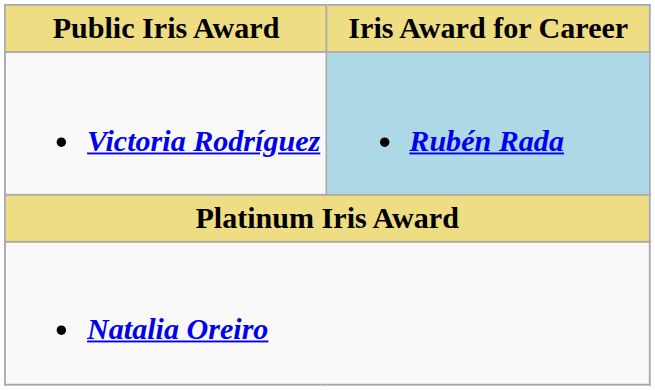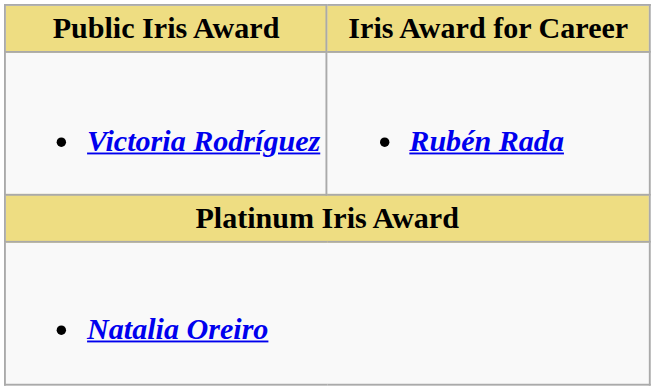(488, 140) lightblue background -> (488, 140) no background
